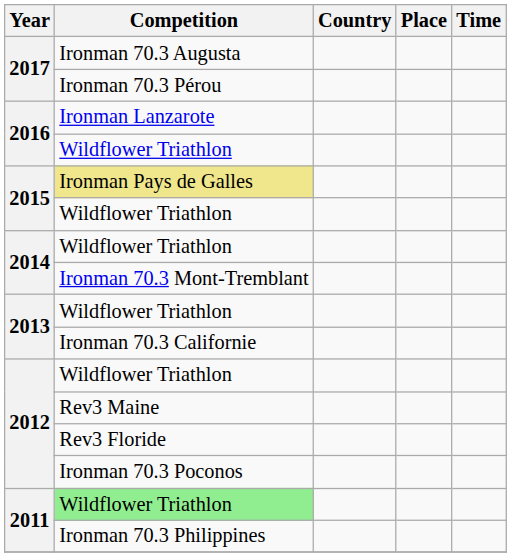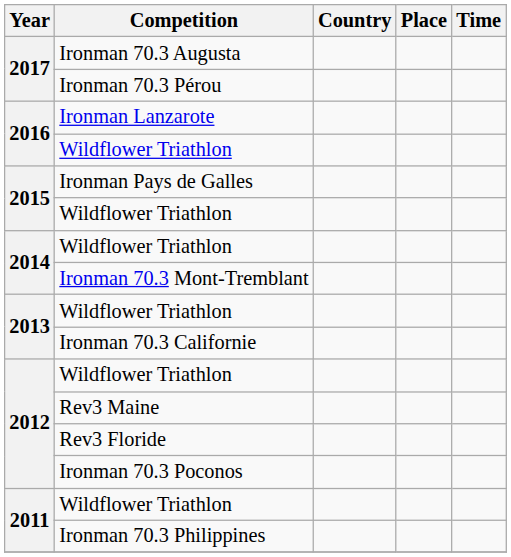(156, 181) khaki background -> (156, 181) no background
(146, 504) lightgreen background -> (146, 504) no background
